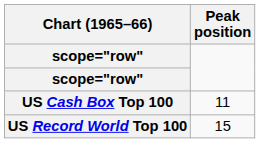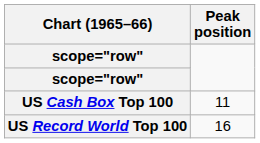(223, 126) 15 -> (223, 126) 16
